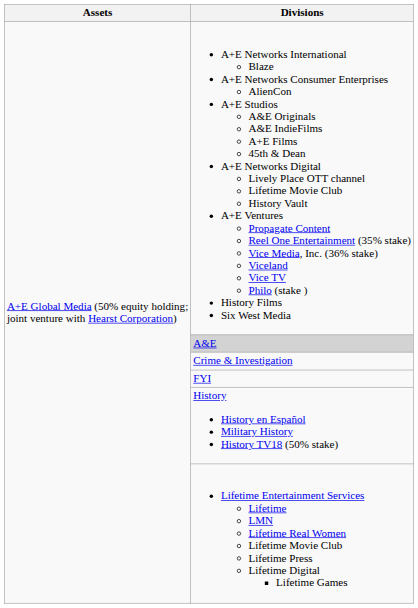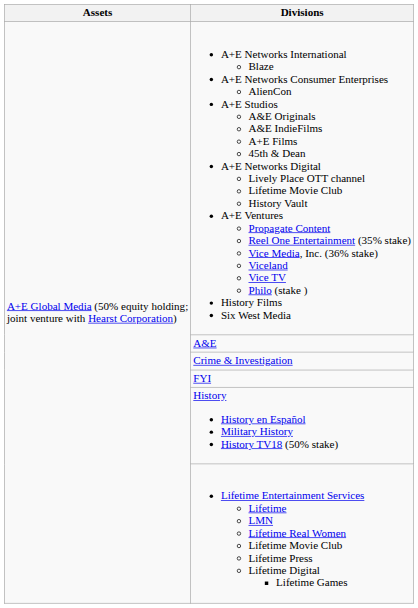(205, 343) lightgrey background -> (205, 343) no background
